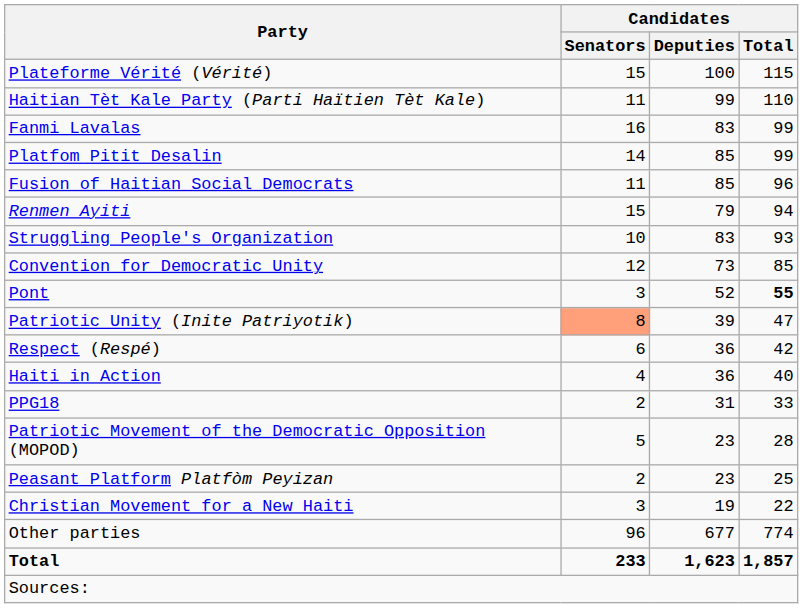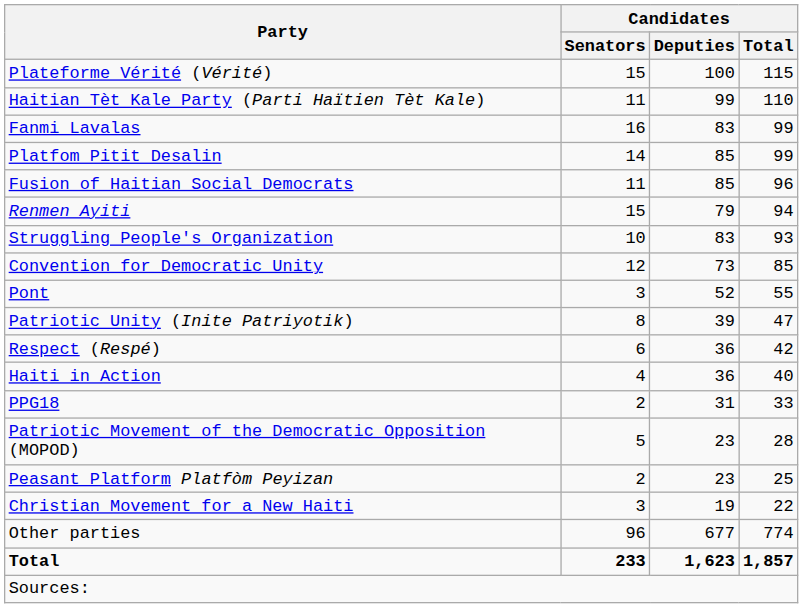(783, 294) bold -> (783, 294) normal
(641, 321) lightsalmon background -> (641, 321) no background
